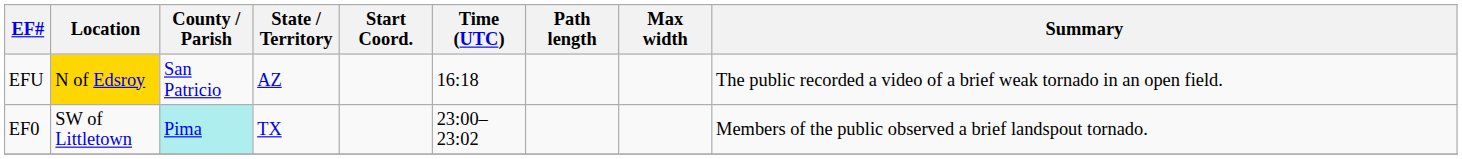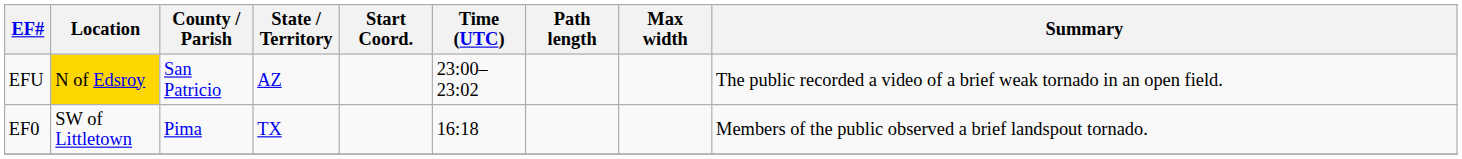(458, 79) 16:18 -> (462, 79) 23:00–23:02
(183, 129) paleturquoise background -> (183, 129) no background
(462, 129) 23:00–23:02 -> (458, 129) 16:18
